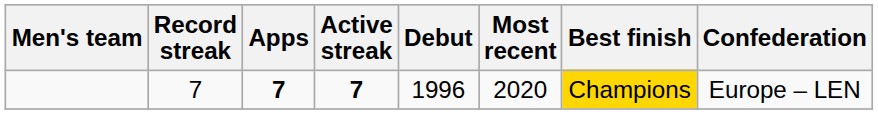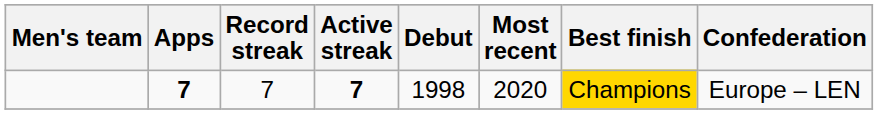columns swapped: (279, 38) <-> (195, 38)
(438, 89) 1996 -> (438, 89) 1998
